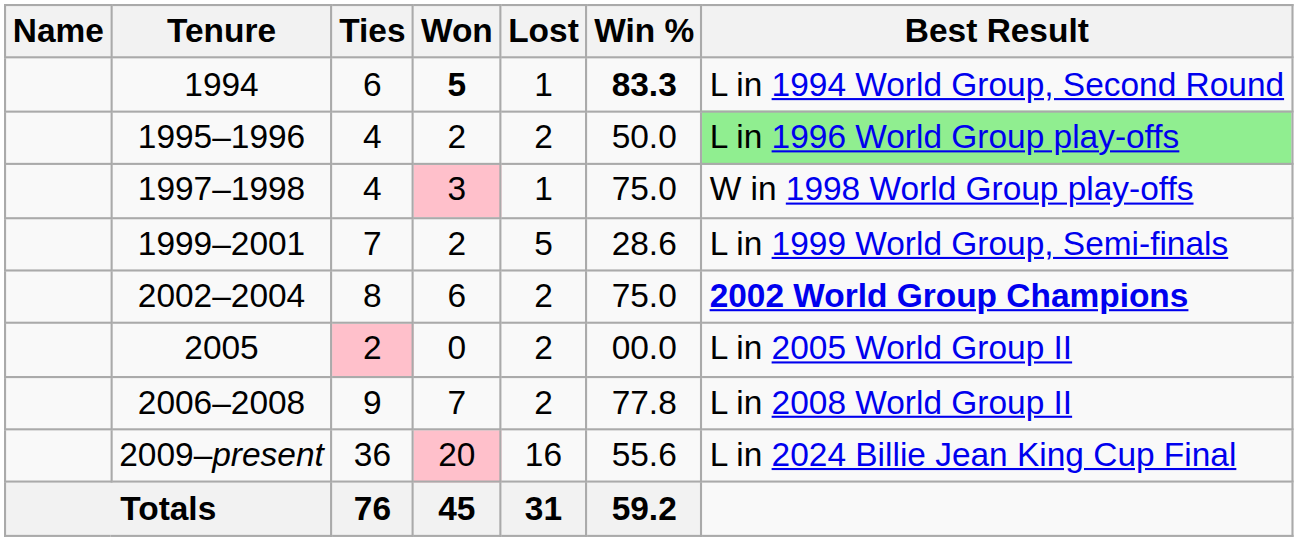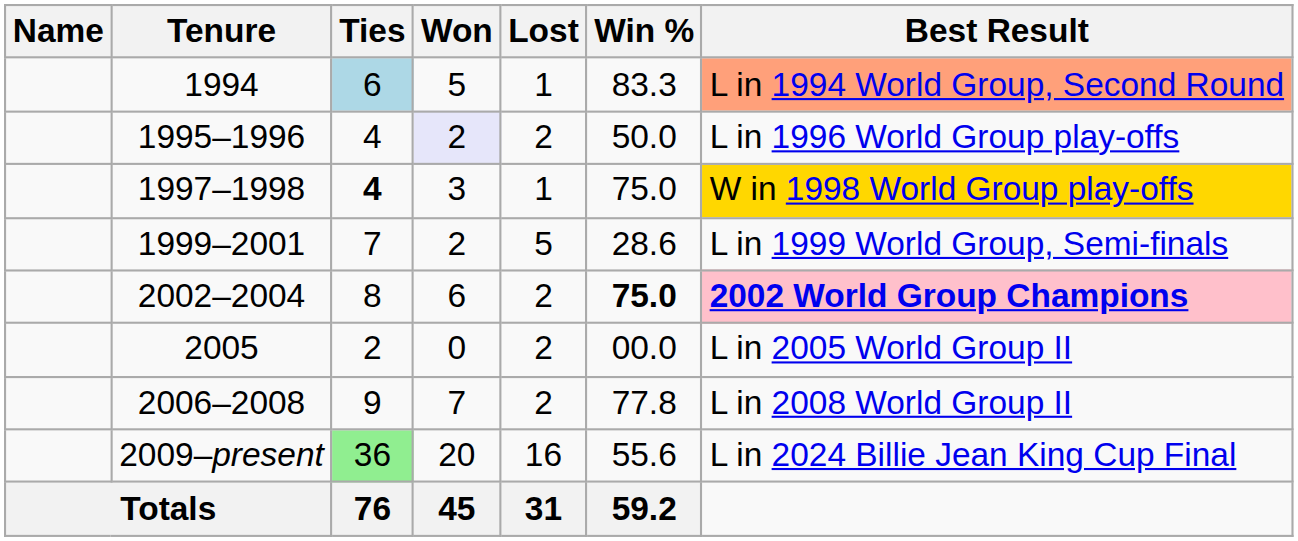(372, 84) no background -> (372, 84) lightblue background
(457, 84) bold -> (457, 84) normal
(644, 84) bold -> (644, 84) normal
(997, 84) no background -> (997, 84) lightsalmon background
(457, 137) no background -> (457, 137) lavender background
(944, 137) lightgreen background -> (944, 137) no background
(372, 190) normal -> (372, 190) bold
(457, 190) pink background -> (457, 190) no background
(952, 190) no background -> (952, 190) gold background
(644, 296) normal -> (644, 296) bold
(949, 296) no background -> (949, 296) pink background
(372, 349) pink background -> (372, 349) no background
(372, 455) no background -> (372, 455) lightgreen background
(457, 455) pink background -> (457, 455) no background
